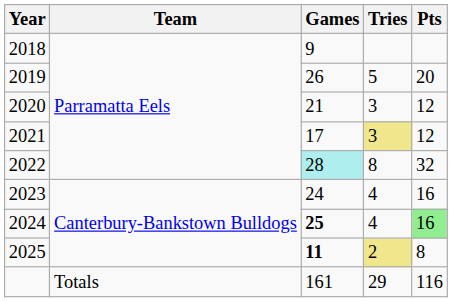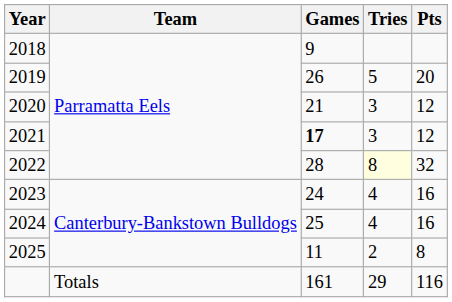(315, 135) normal -> (315, 135) bold
(373, 135) khaki background -> (373, 135) no background
(315, 164) paleturquoise background -> (315, 164) no background
(373, 164) no background -> (373, 164) lightyellow background
(315, 223) bold -> (315, 223) normal
(425, 223) lightgreen background -> (425, 223) no background
(314, 252) bold -> (314, 252) normal
(373, 252) khaki background -> (373, 252) no background
